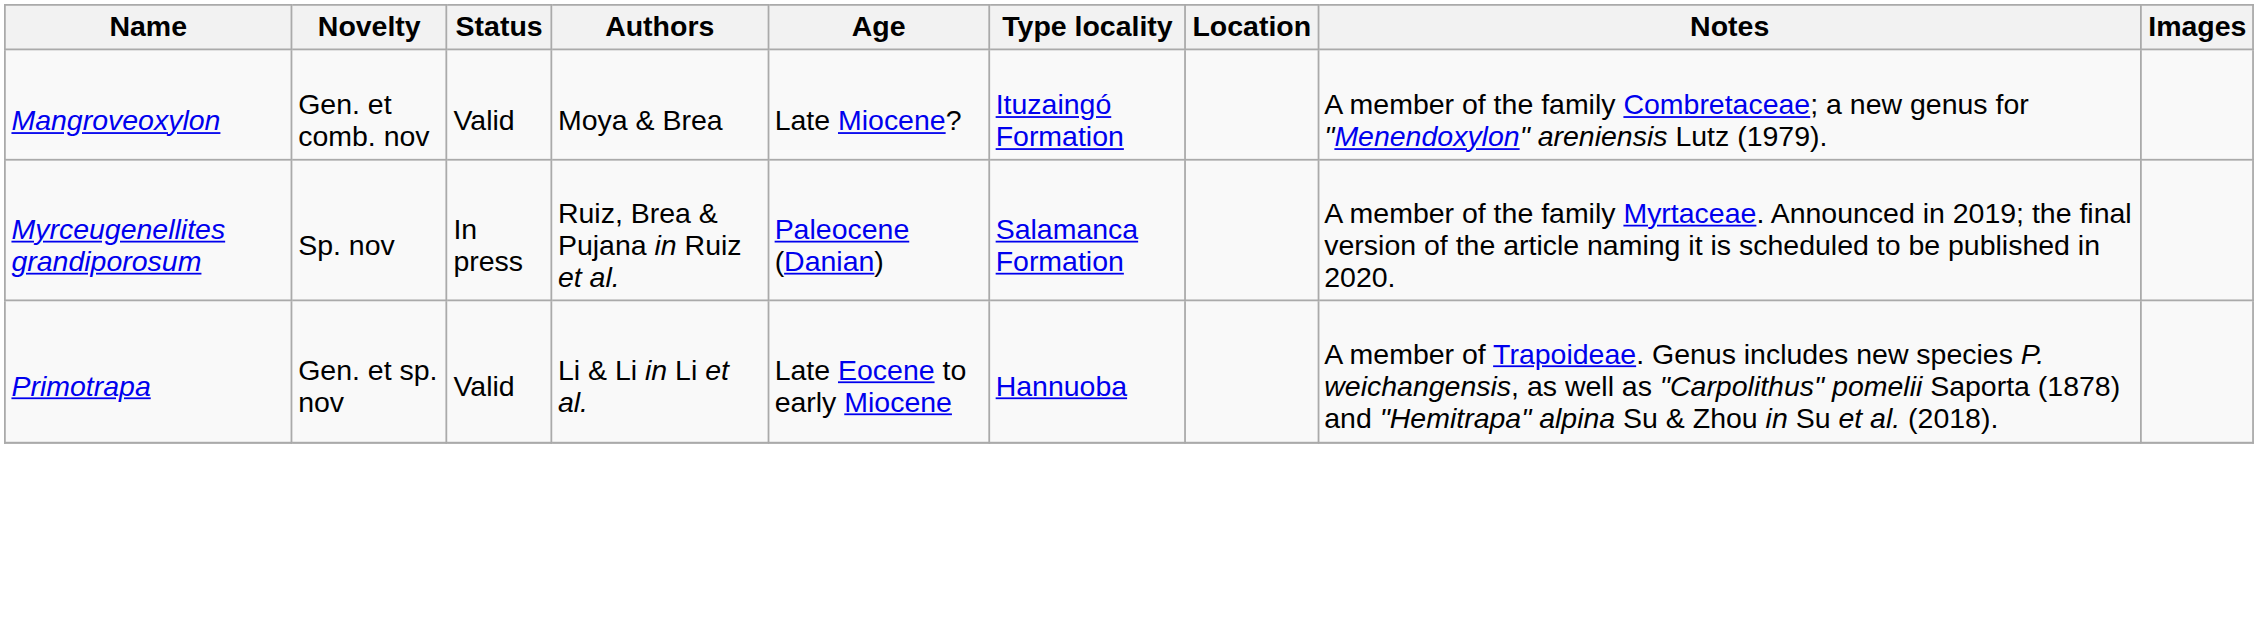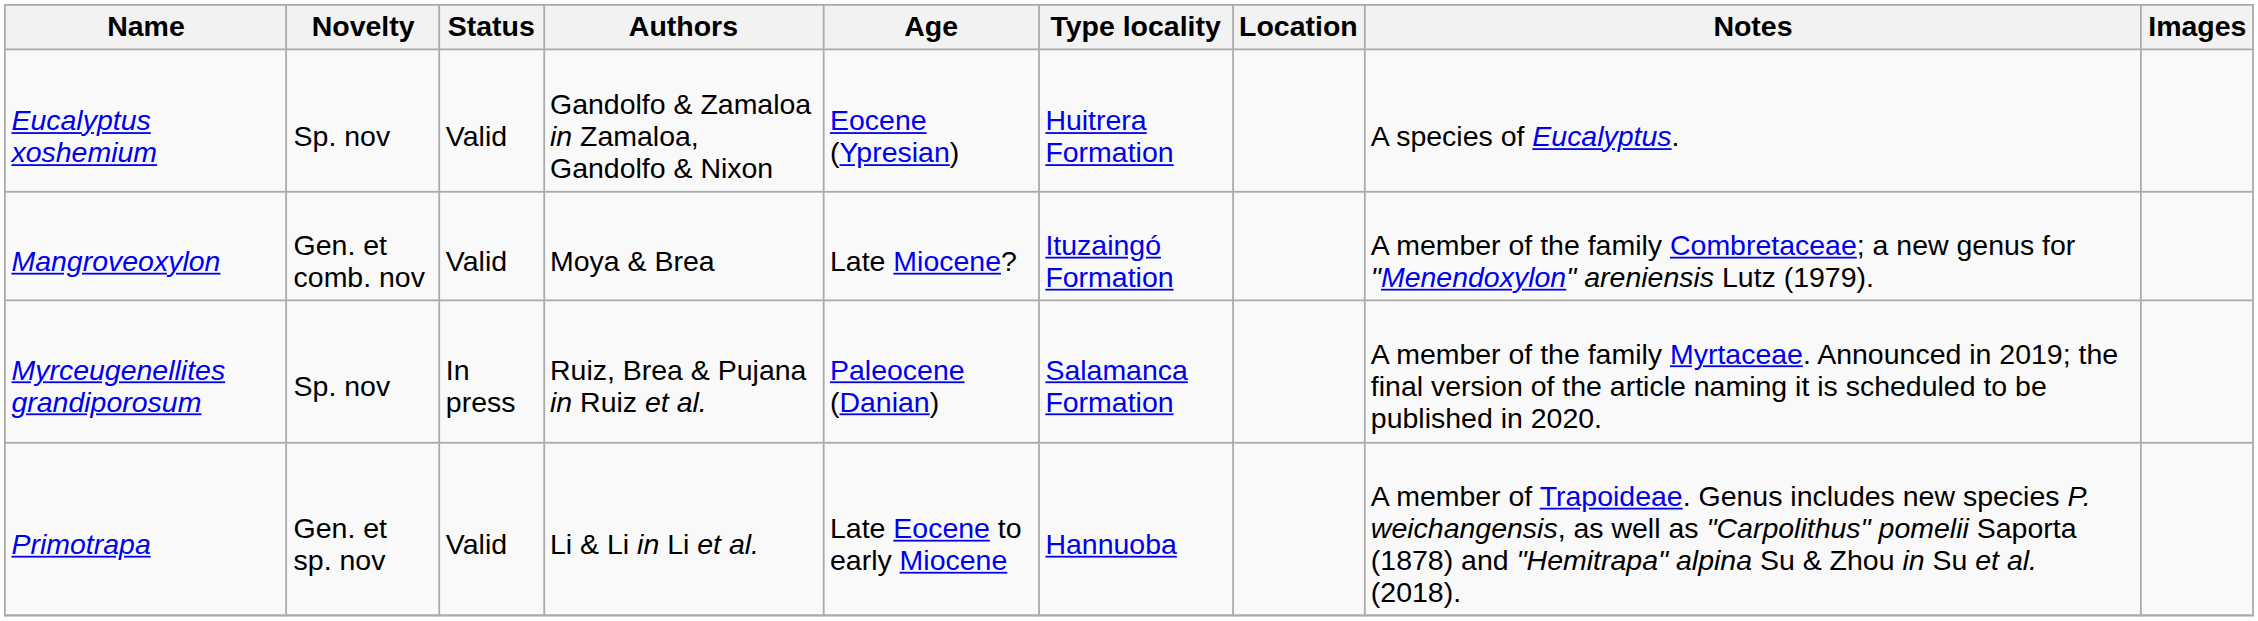+ row: (84, 136)
